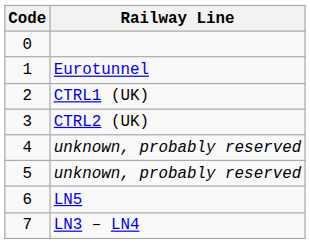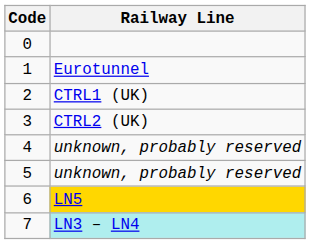(68, 199) no background -> (68, 199) gold background
(97, 225) no background -> (97, 225) paleturquoise background
